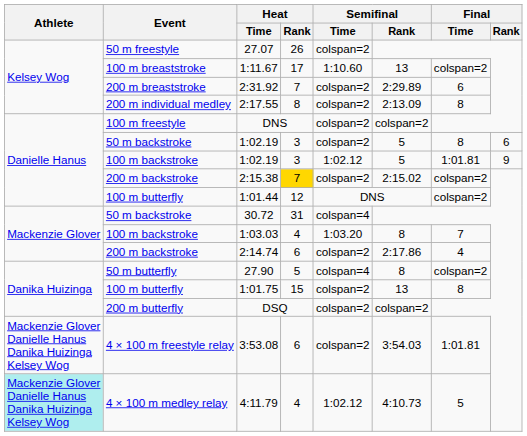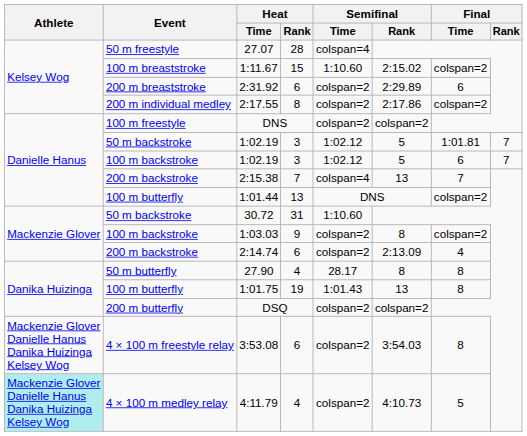(297, 50) 26 -> (297, 50) 28
(343, 50) colspan=2 -> (343, 50) colspan=4
(297, 68) 17 -> (297, 68) 15
(402, 68) 13 -> (402, 68) 2:15.02
(297, 87) 7 -> (297, 87) 6
(402, 105) 2:13.09 -> (402, 105) 2:17.86
(461, 105) 8 -> (461, 105) colspan=2
(343, 142) colspan=2 -> (343, 142) 1:02.12
(461, 142) 8 -> (461, 142) 1:01.81
(506, 142) 6 -> (506, 142) 7
(461, 160) 1:01.81 -> (461, 160) 6
(506, 160) 9 -> (506, 160) 7
(297, 179) gold background -> (297, 179) no background
(343, 179) colspan=2 -> (343, 179) colspan=4
(402, 179) 2:15.02 -> (402, 179) 13
(461, 179) colspan=2 -> (461, 179) 7
(297, 197) 12 -> (297, 197) 13
(343, 216) colspan=4 -> (343, 216) 1:10.60
(297, 234) 4 -> (297, 234) 9
(343, 234) 1:03.20 -> (343, 234) colspan=2
(461, 234) 7 -> (461, 234) colspan=2
(402, 253) 2:17.86 -> (402, 253) 2:13.09
(297, 271) 5 -> (297, 271) 4
(343, 271) colspan=4 -> (343, 271) 28.17
(461, 271) colspan=2 -> (461, 271) 8
(297, 289) 15 -> (297, 289) 19
(343, 289) colspan=2 -> (343, 289) 1:01.43
(461, 346) 1:01.81 -> (461, 346) 8
(343, 403) 1:02.12 -> (343, 403) colspan=2
